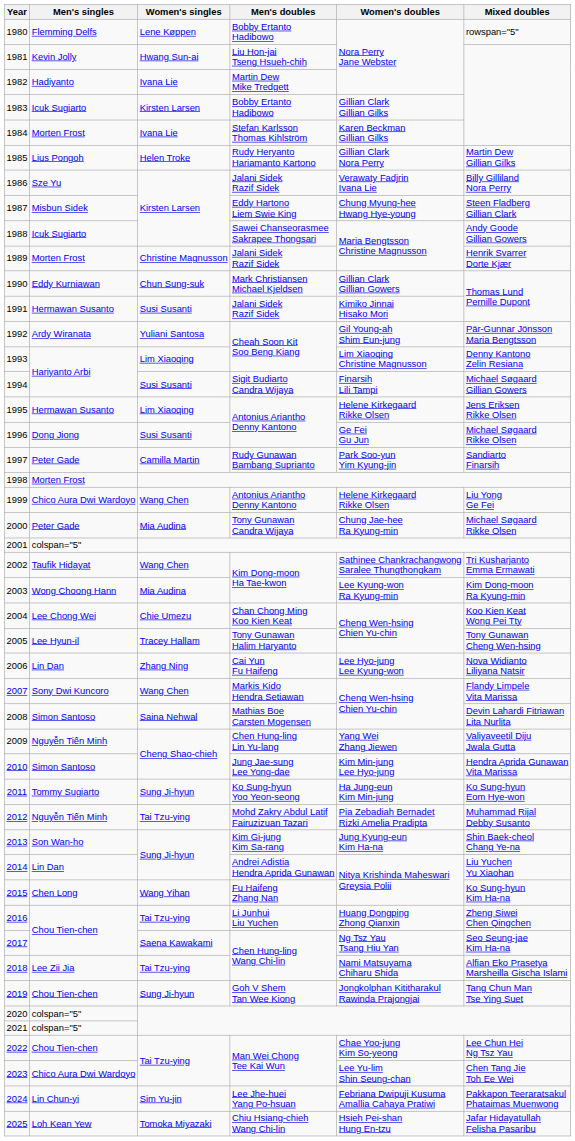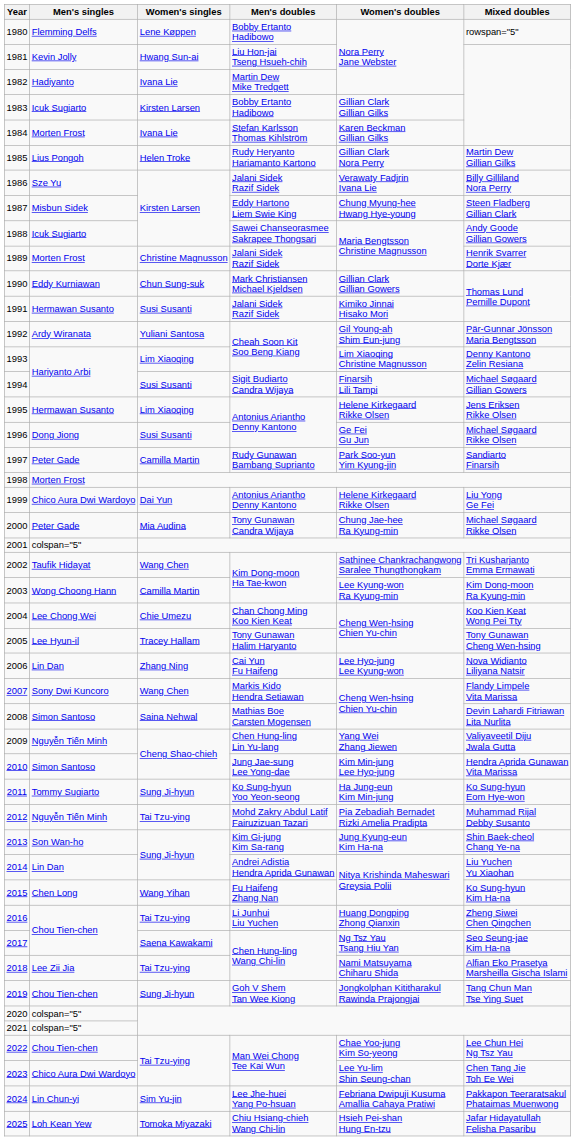(164, 500) Wang Chen -> (156, 500) Dai Yun
(163, 591) Mia Audina -> (170, 591) Camilla Martin
